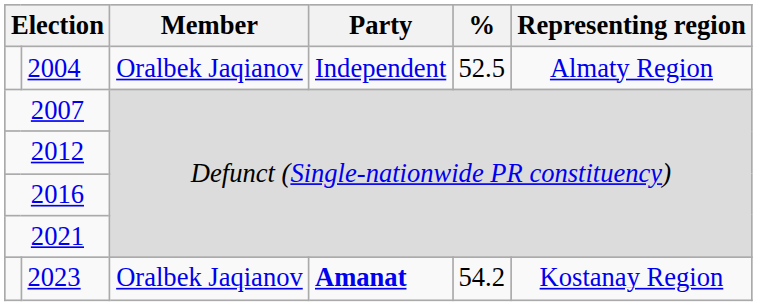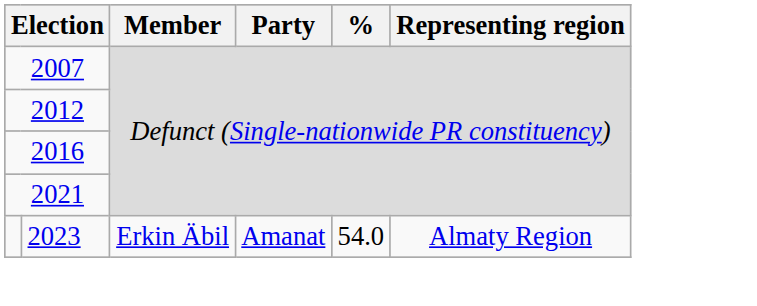- row: (54, 67)
(209, 278) Oralbek Jaqianov -> (173, 236) Erkin Äbil
(361, 278) bold -> (283, 236) normal
(482, 278) 54.2 -> (361, 236) 54.0
(631, 278) Kostanay Region -> (511, 236) Almaty Region
